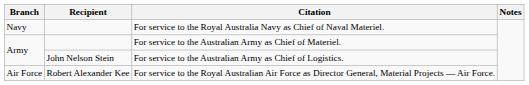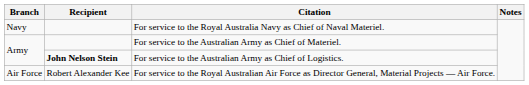(80, 58) normal -> (82, 58) bold
